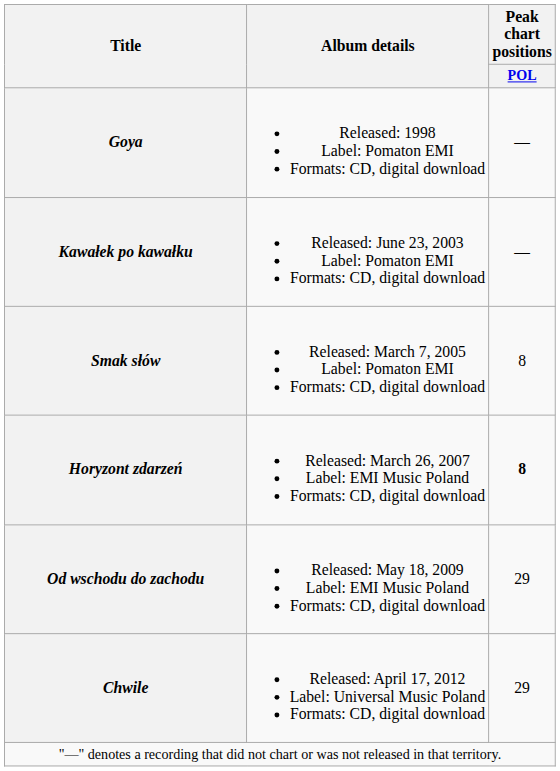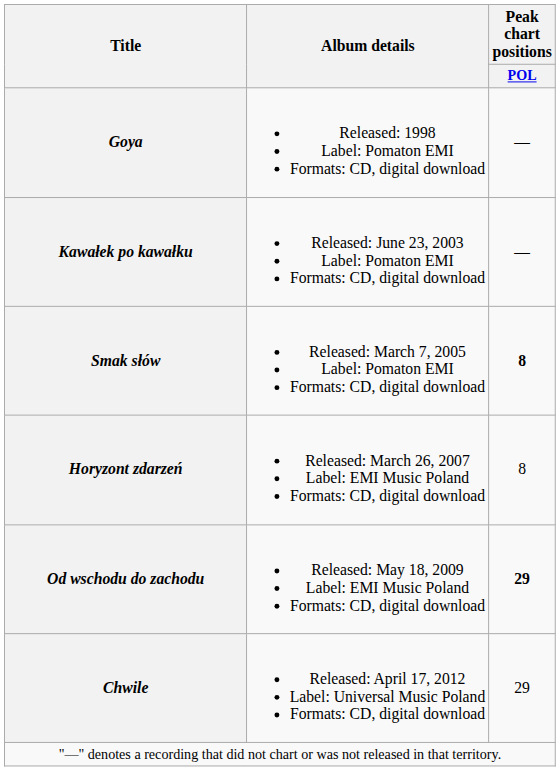(522, 360) normal -> (522, 360) bold
(522, 469) bold -> (522, 469) normal
(522, 579) normal -> (522, 579) bold
